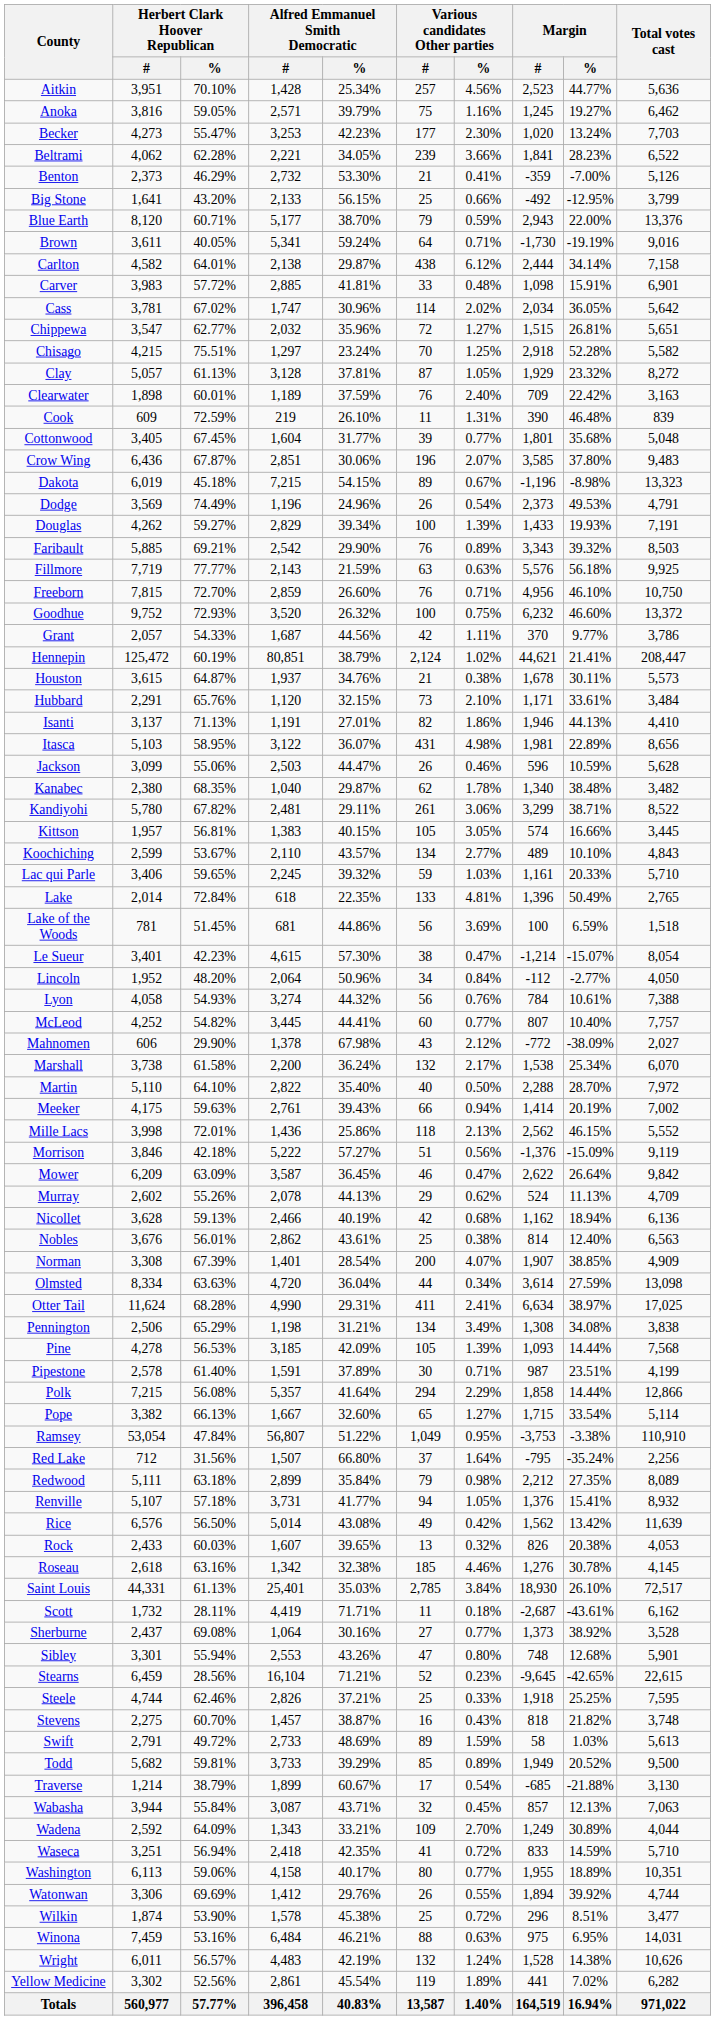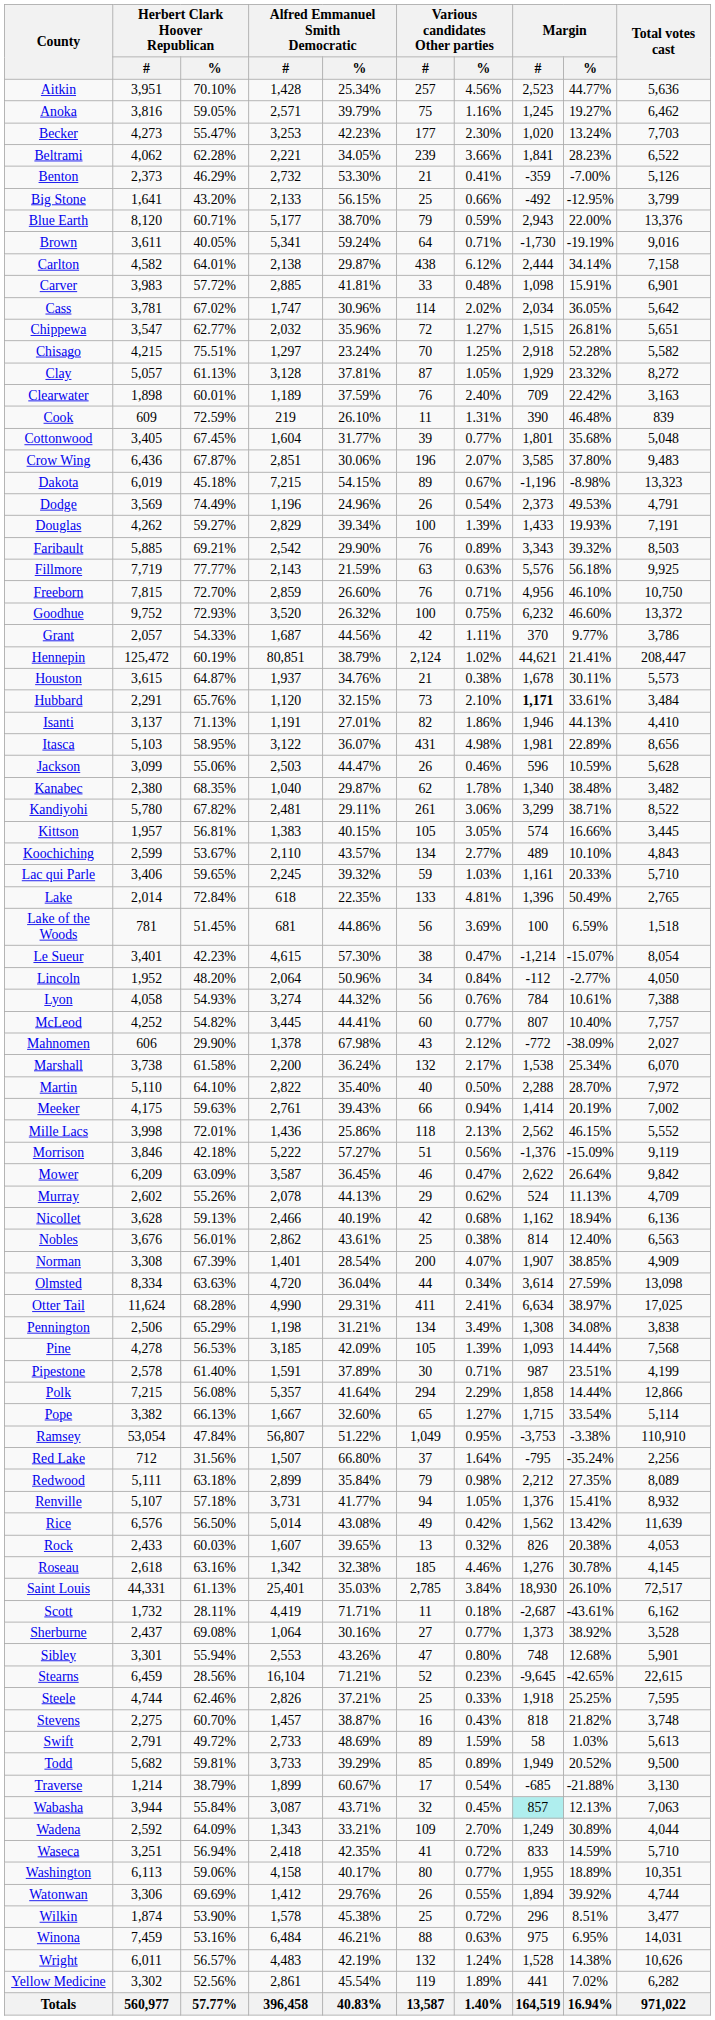(538, 701) normal -> (538, 701) bold
(538, 1807) no background -> (538, 1807) paleturquoise background
